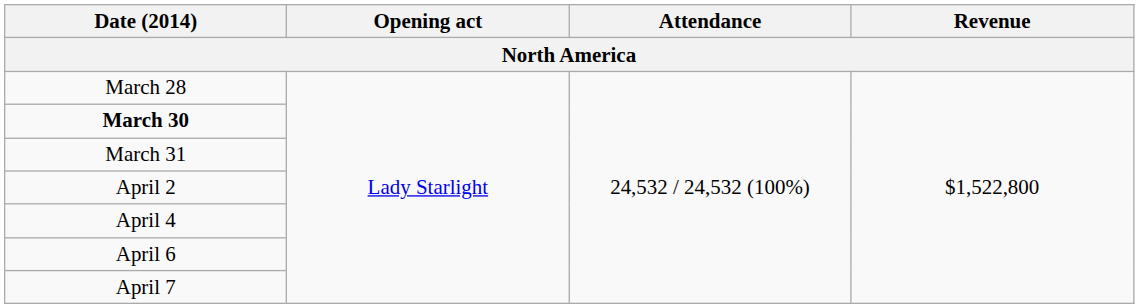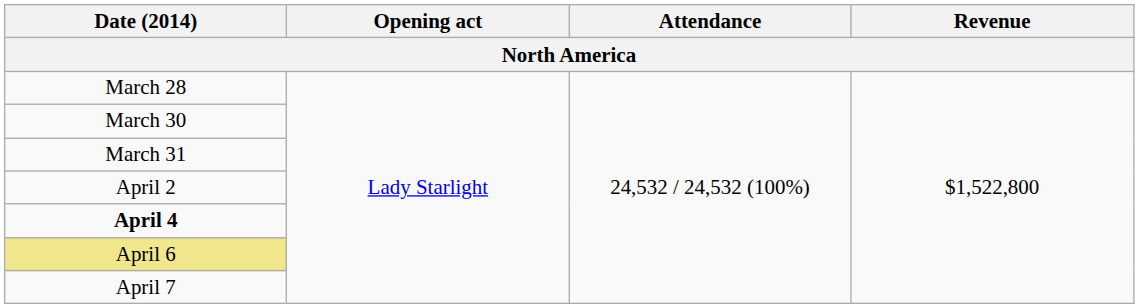(146, 120) bold -> (146, 120) normal
(146, 220) normal -> (146, 220) bold
(146, 253) no background -> (146, 253) khaki background
